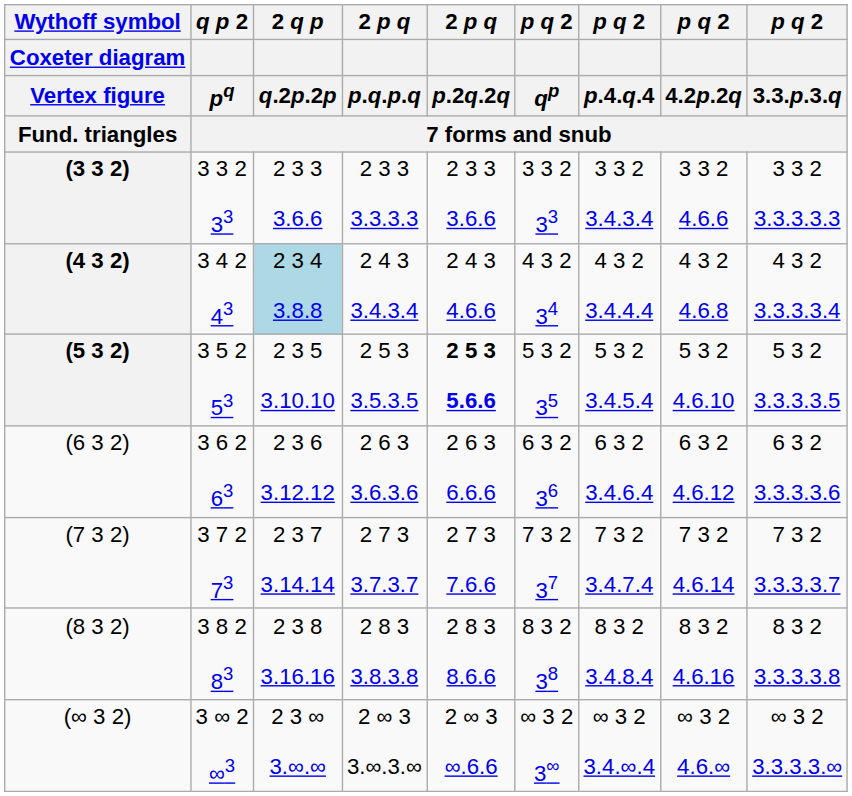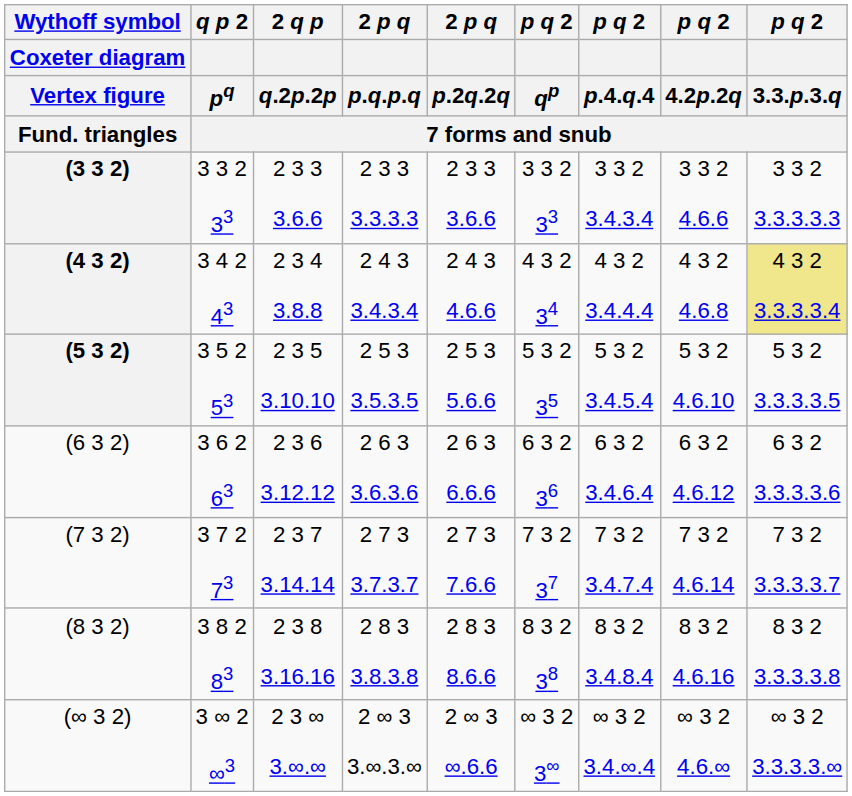(298, 285) lightblue background -> (298, 285) no background
(797, 285) no background -> (797, 285) khaki background
(471, 376) bold -> (471, 376) normal
